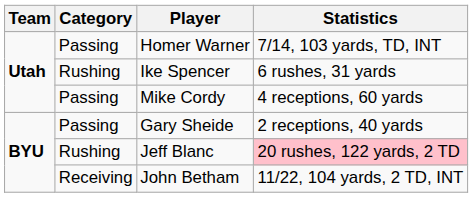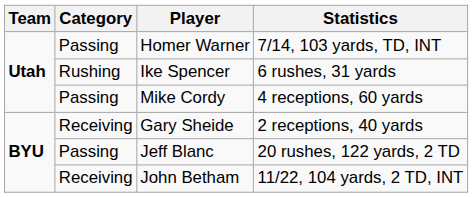(89, 125) Passing -> (96, 125) Receiving
(90, 151) Rushing -> (89, 151) Passing
(359, 151) pink background -> (359, 151) no background
